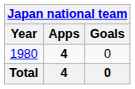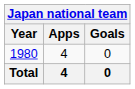(64, 53) bold -> (64, 53) normal
